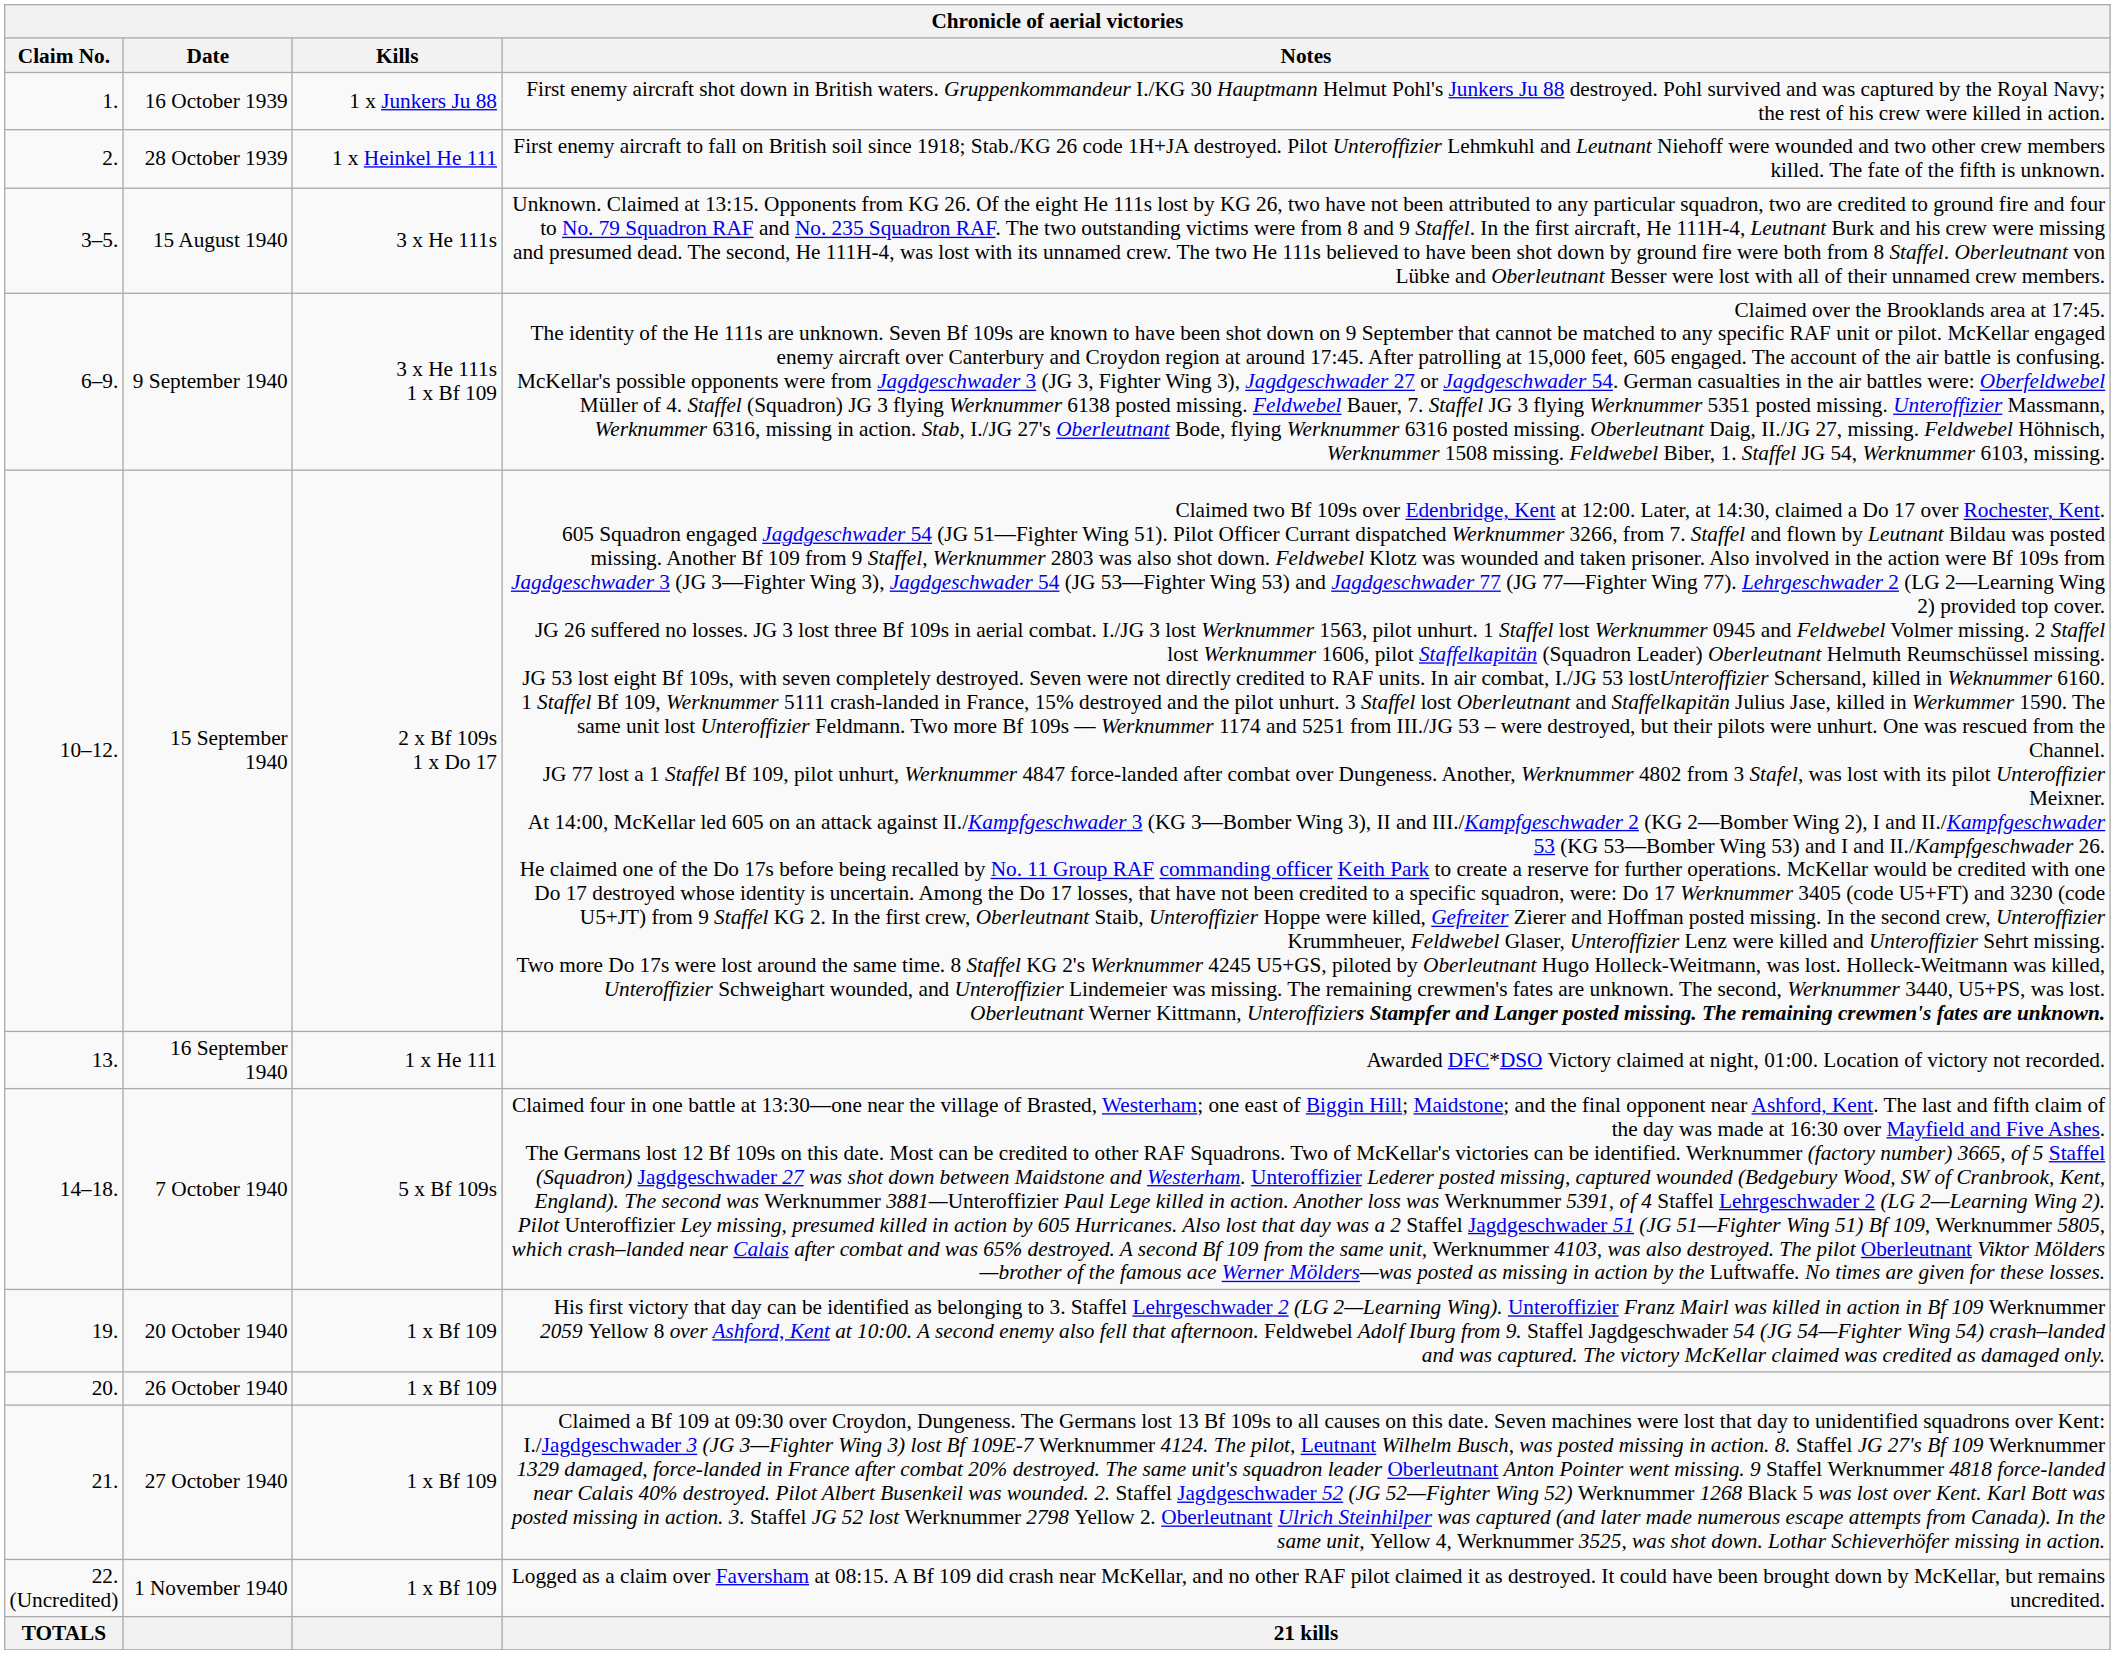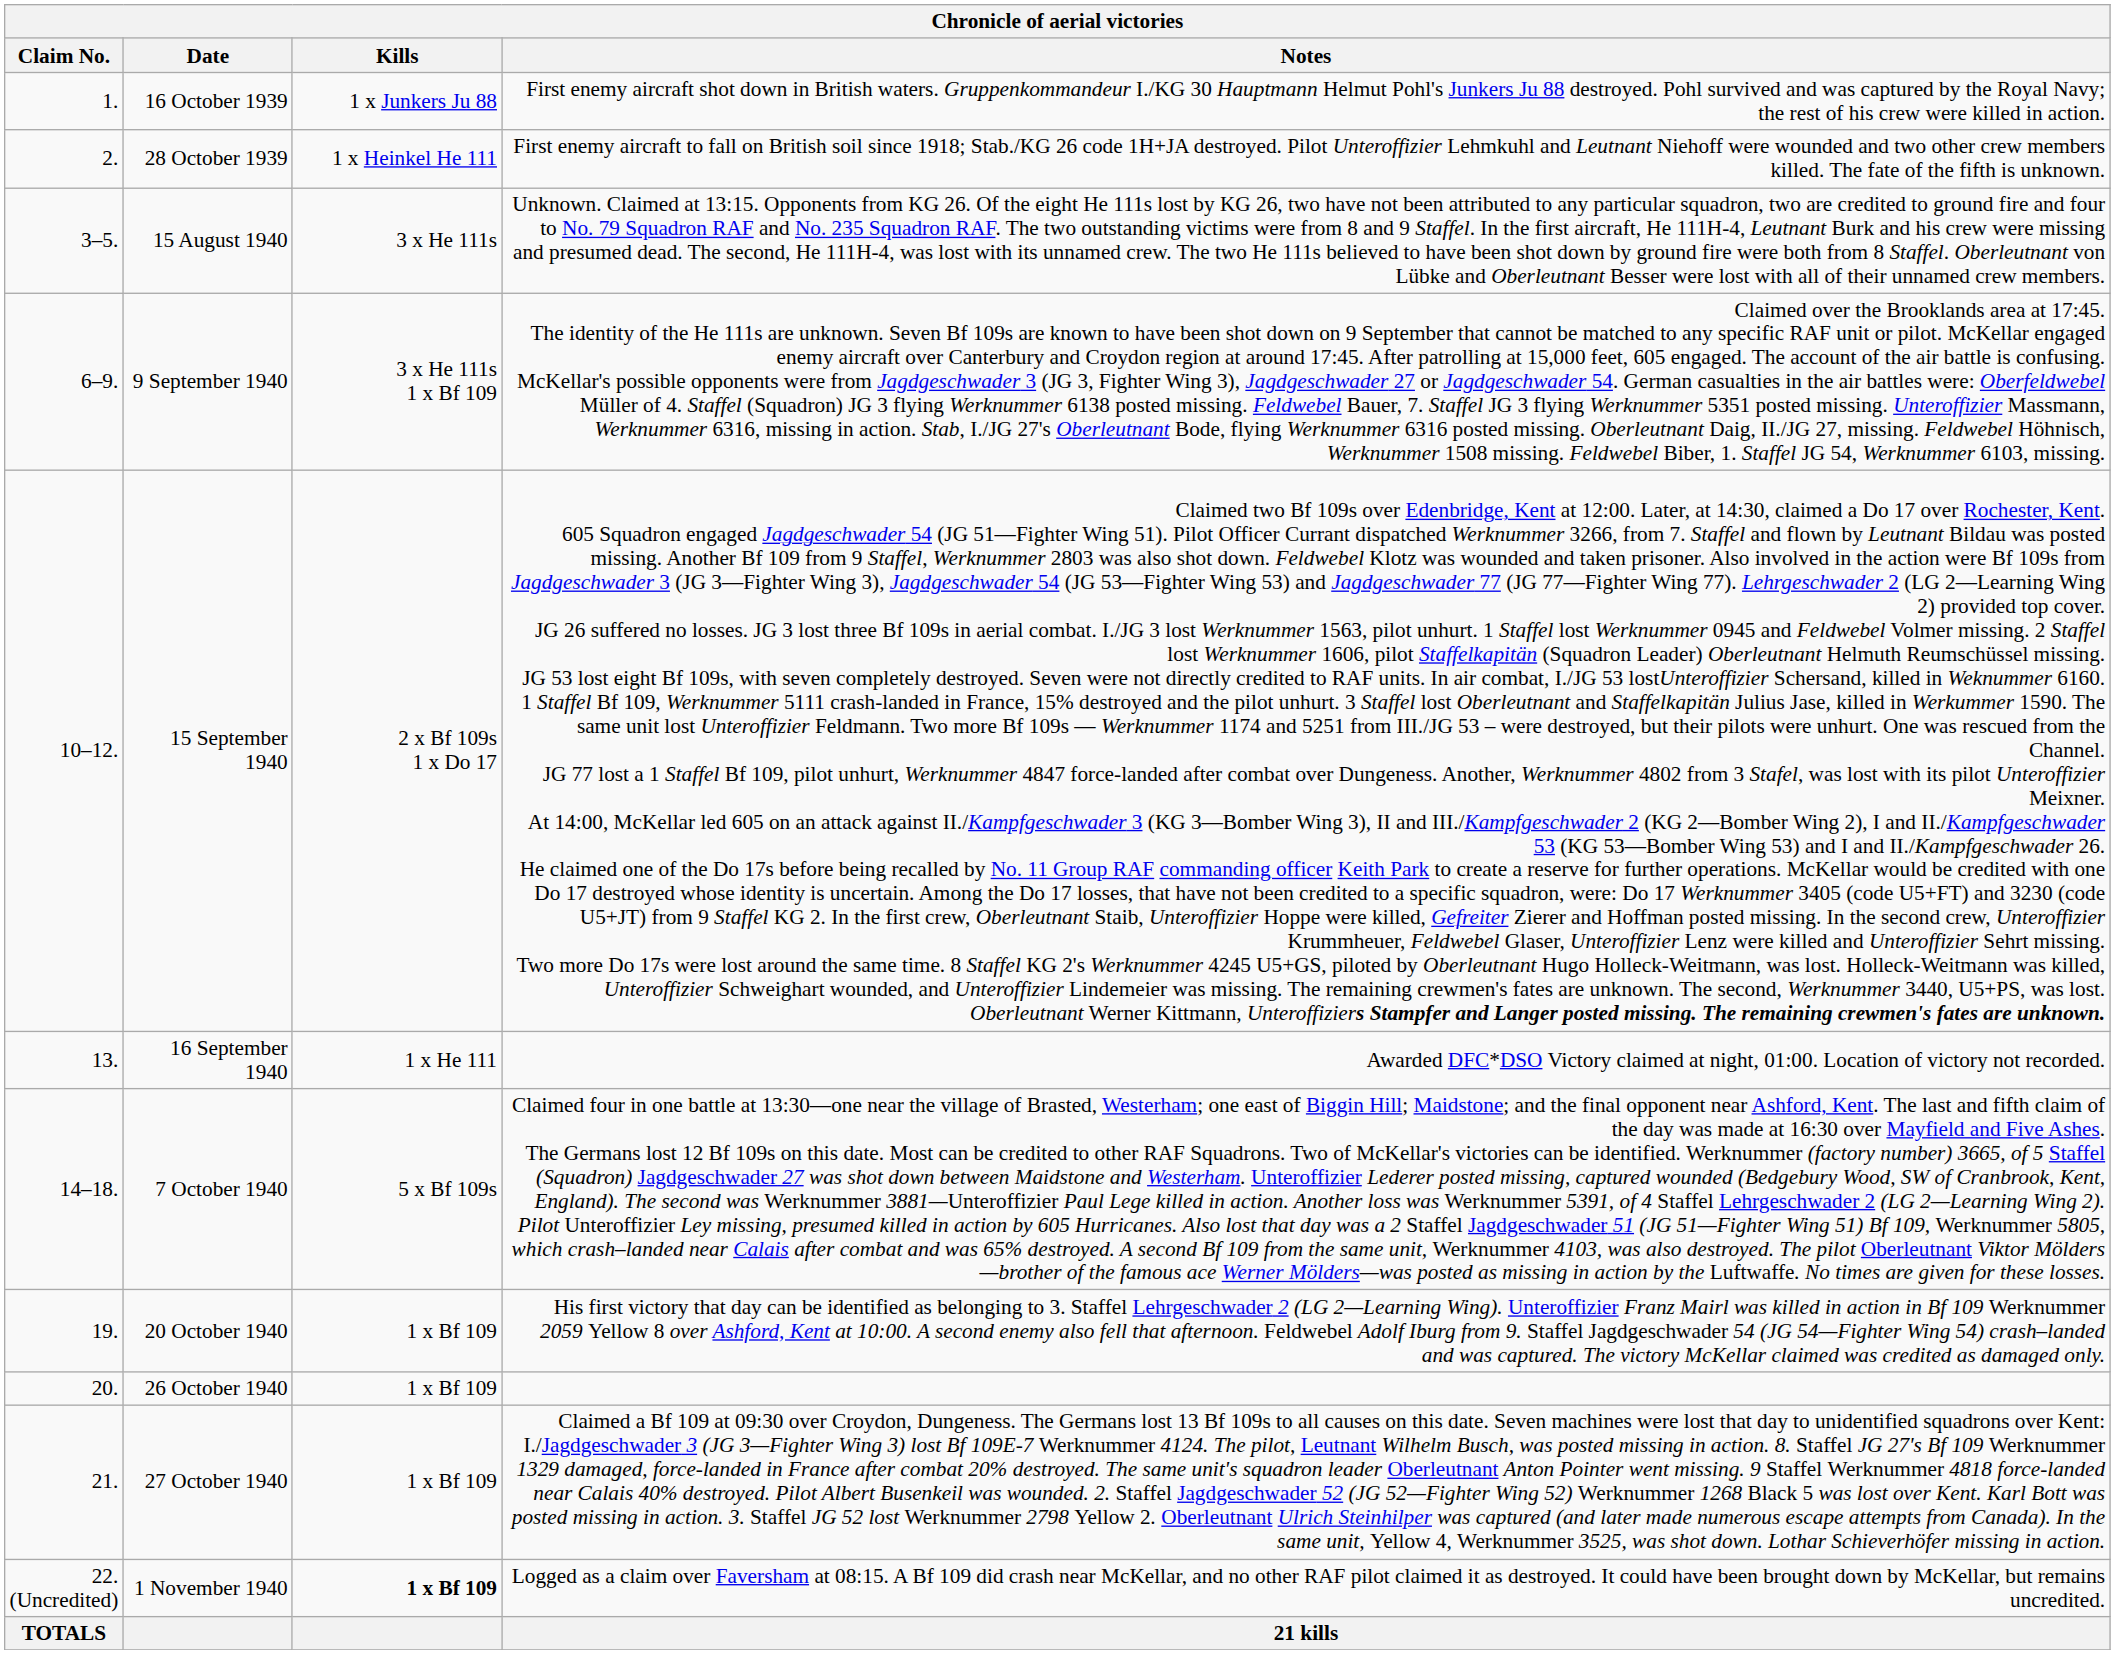(452, 1587) normal -> (452, 1587) bold
